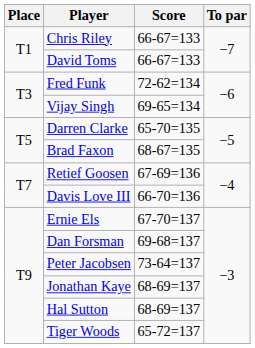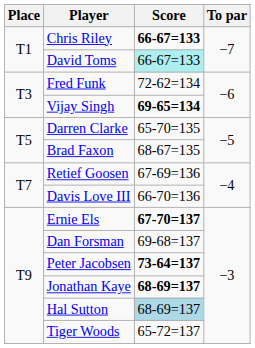(169, 38) normal -> (169, 38) bold
(169, 60) no background -> (169, 60) paleturquoise background
(169, 106) normal -> (169, 106) bold
(169, 219) normal -> (169, 219) bold
(169, 264) normal -> (169, 264) bold
(169, 286) normal -> (169, 286) bold
(169, 309) no background -> (169, 309) lightblue background
